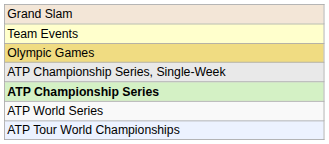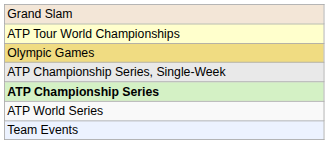(43, 34) Team Events -> (94, 34) ATP Tour World Championships
(94, 131) ATP Tour World Championships -> (43, 131) Team Events
